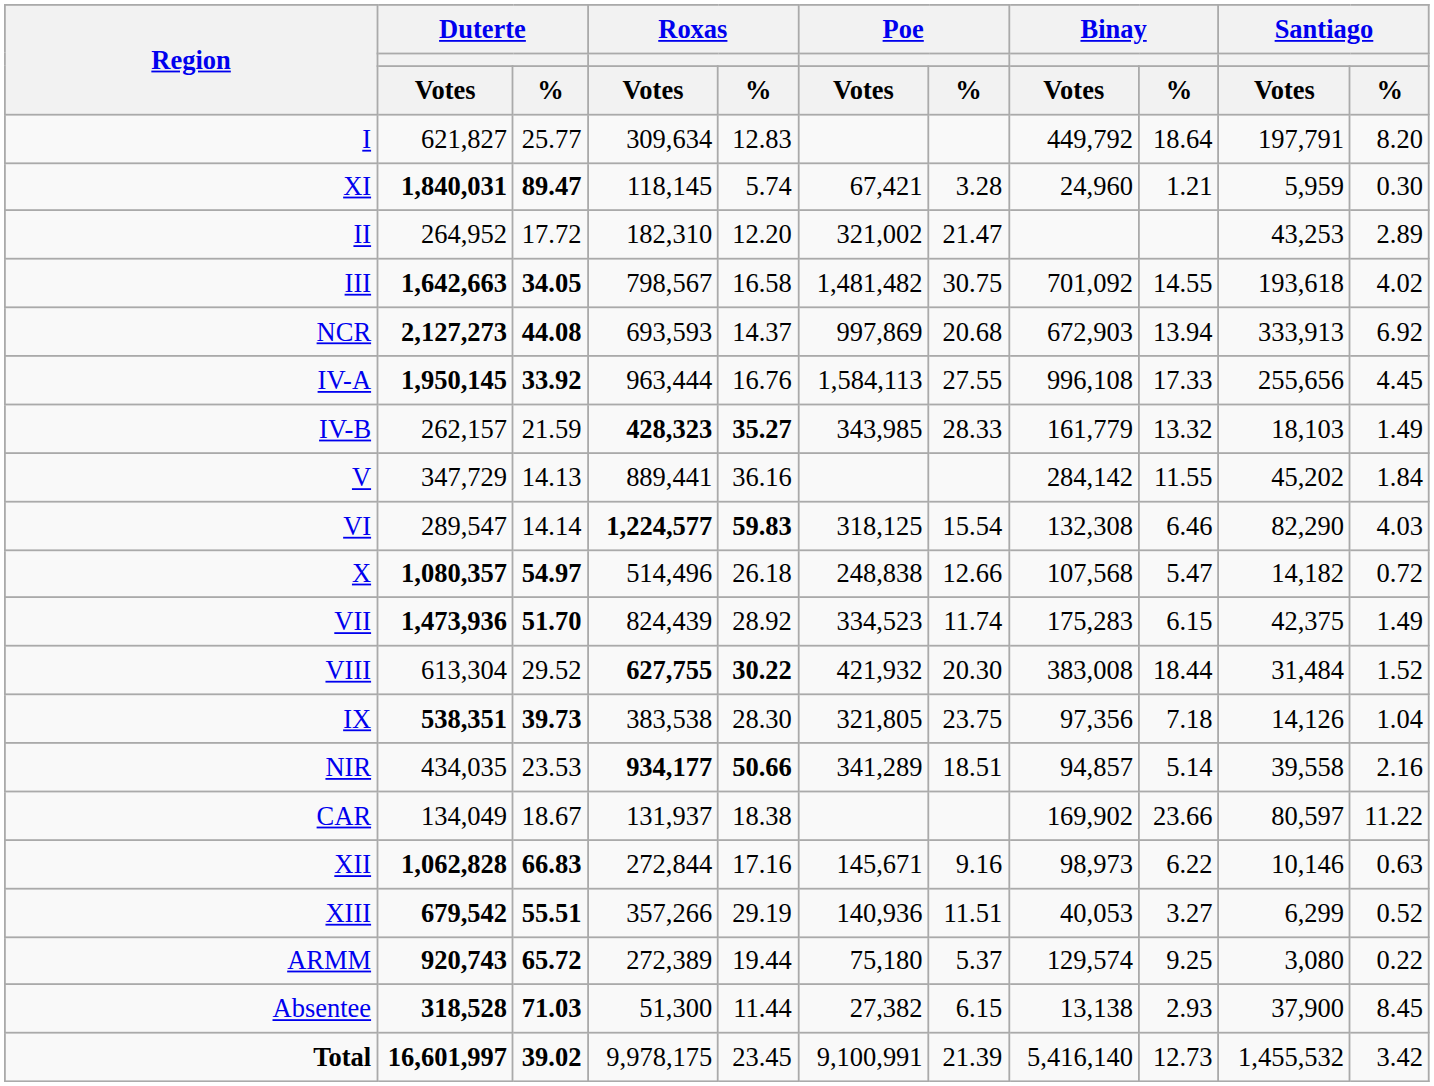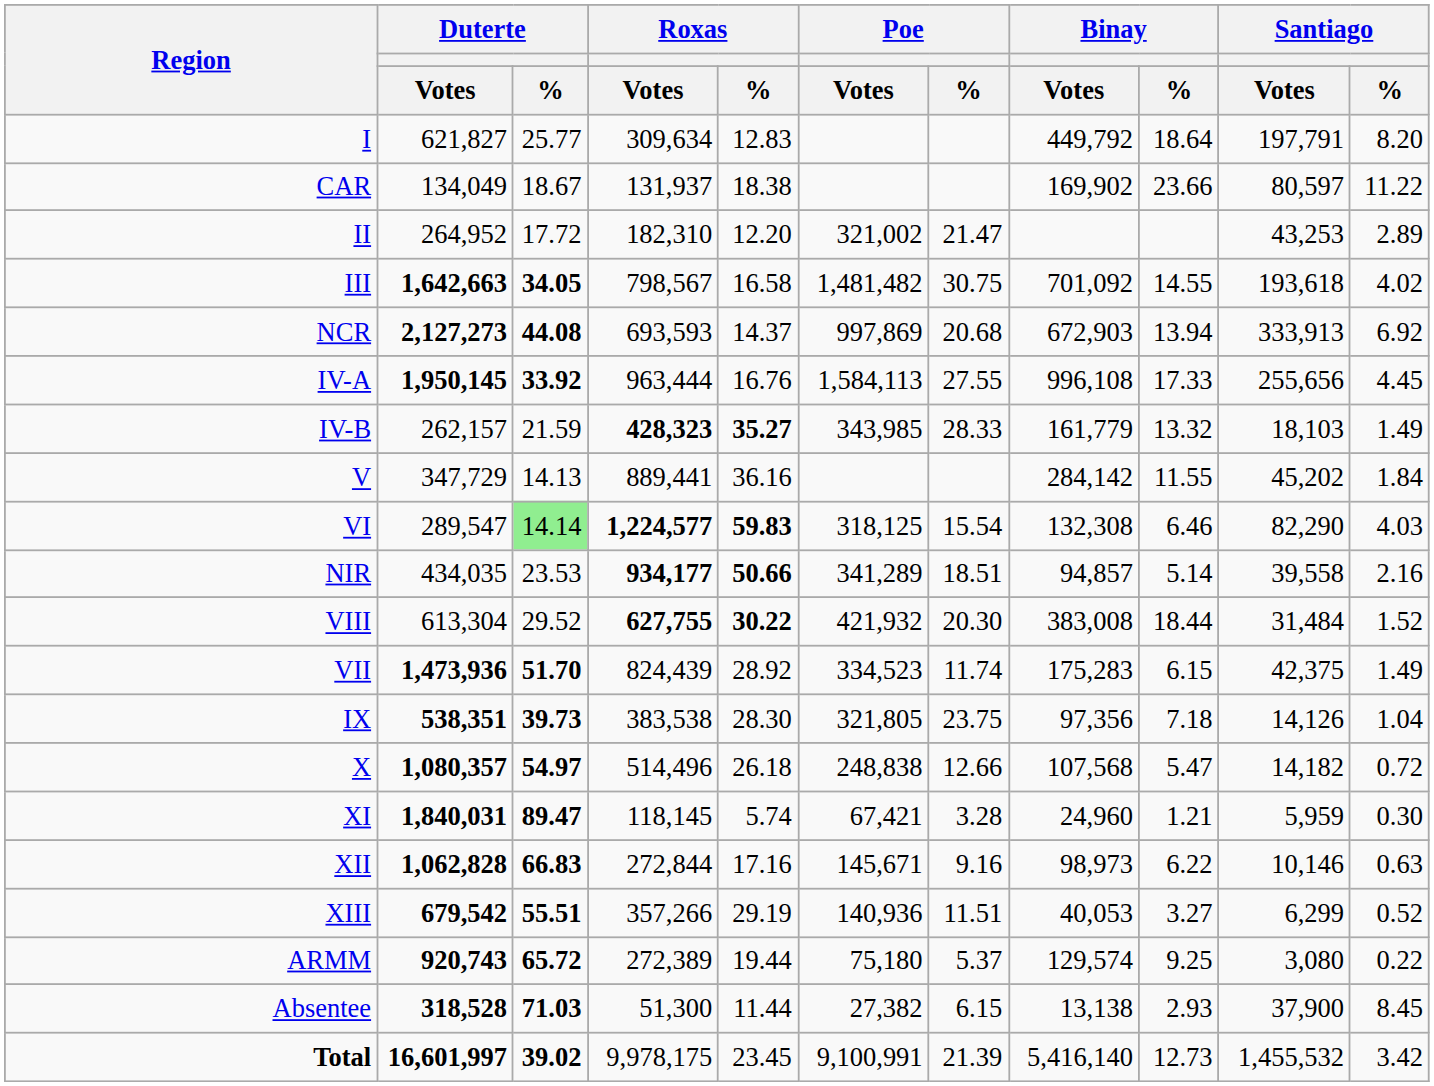rows swapped: (344, 815) <-> (357, 186)
(552, 525) no background -> (552, 525) lightgreen background
rows swapped: (348, 767) <-> (362, 573)
rows swapped: (353, 622) <-> (348, 670)
